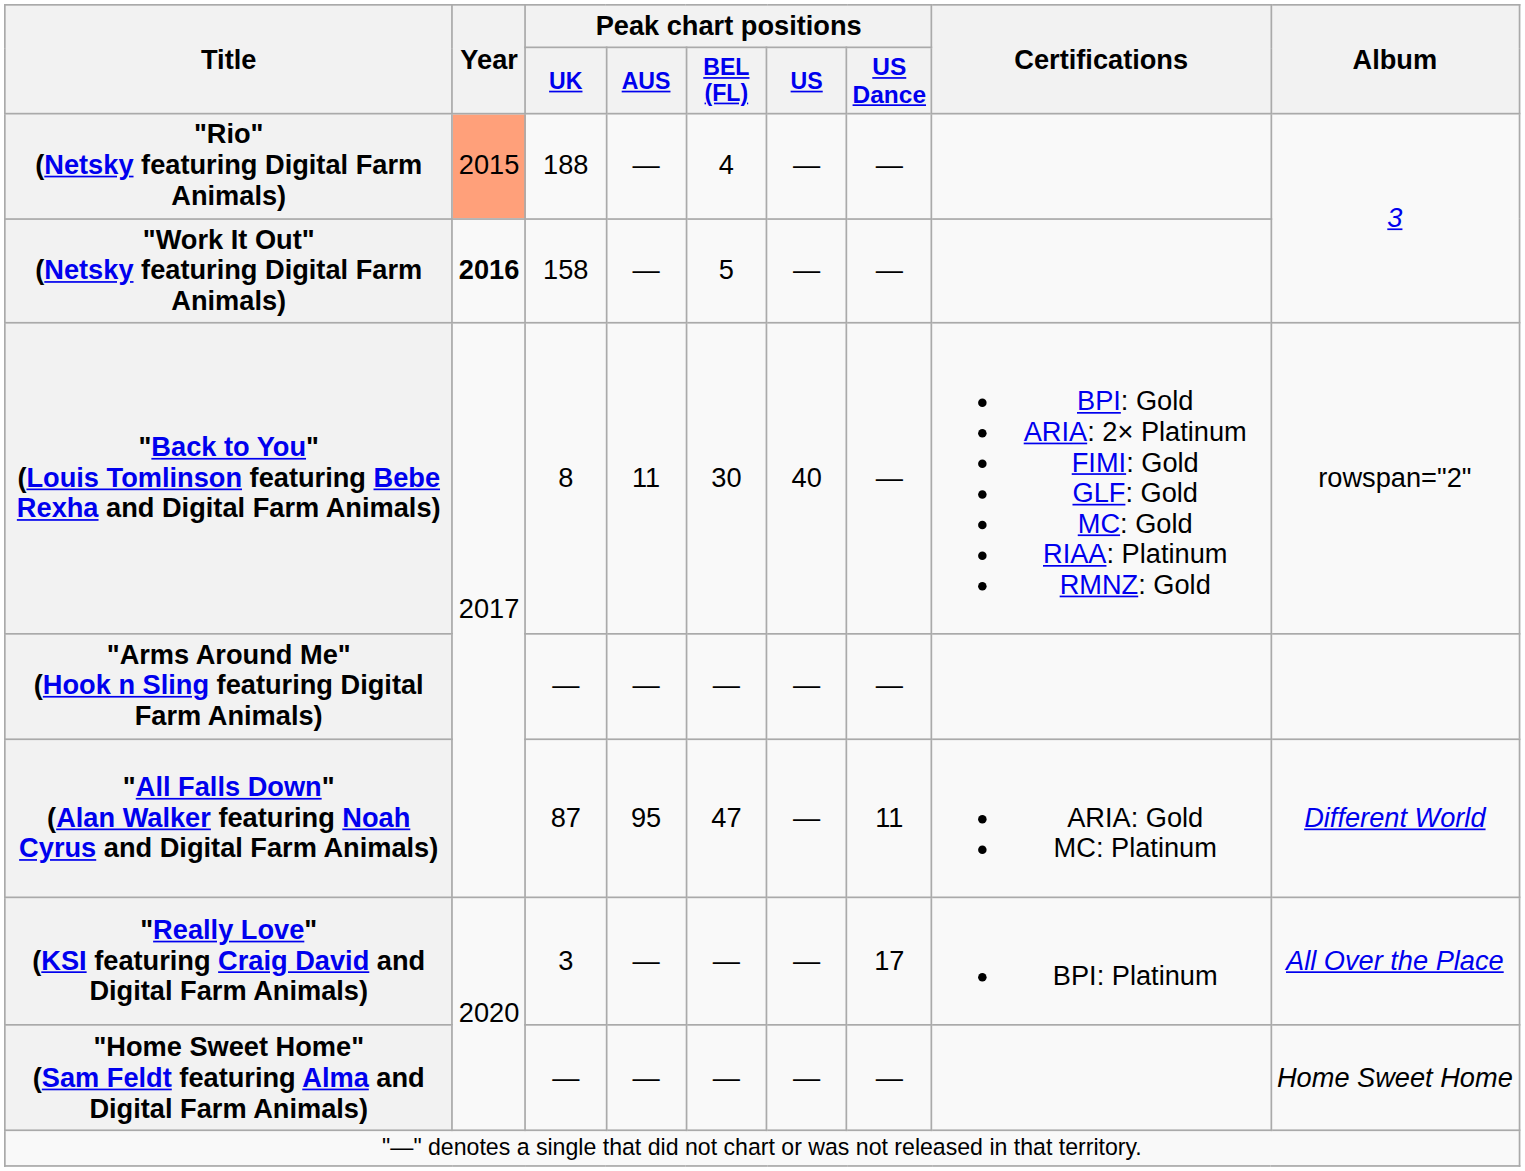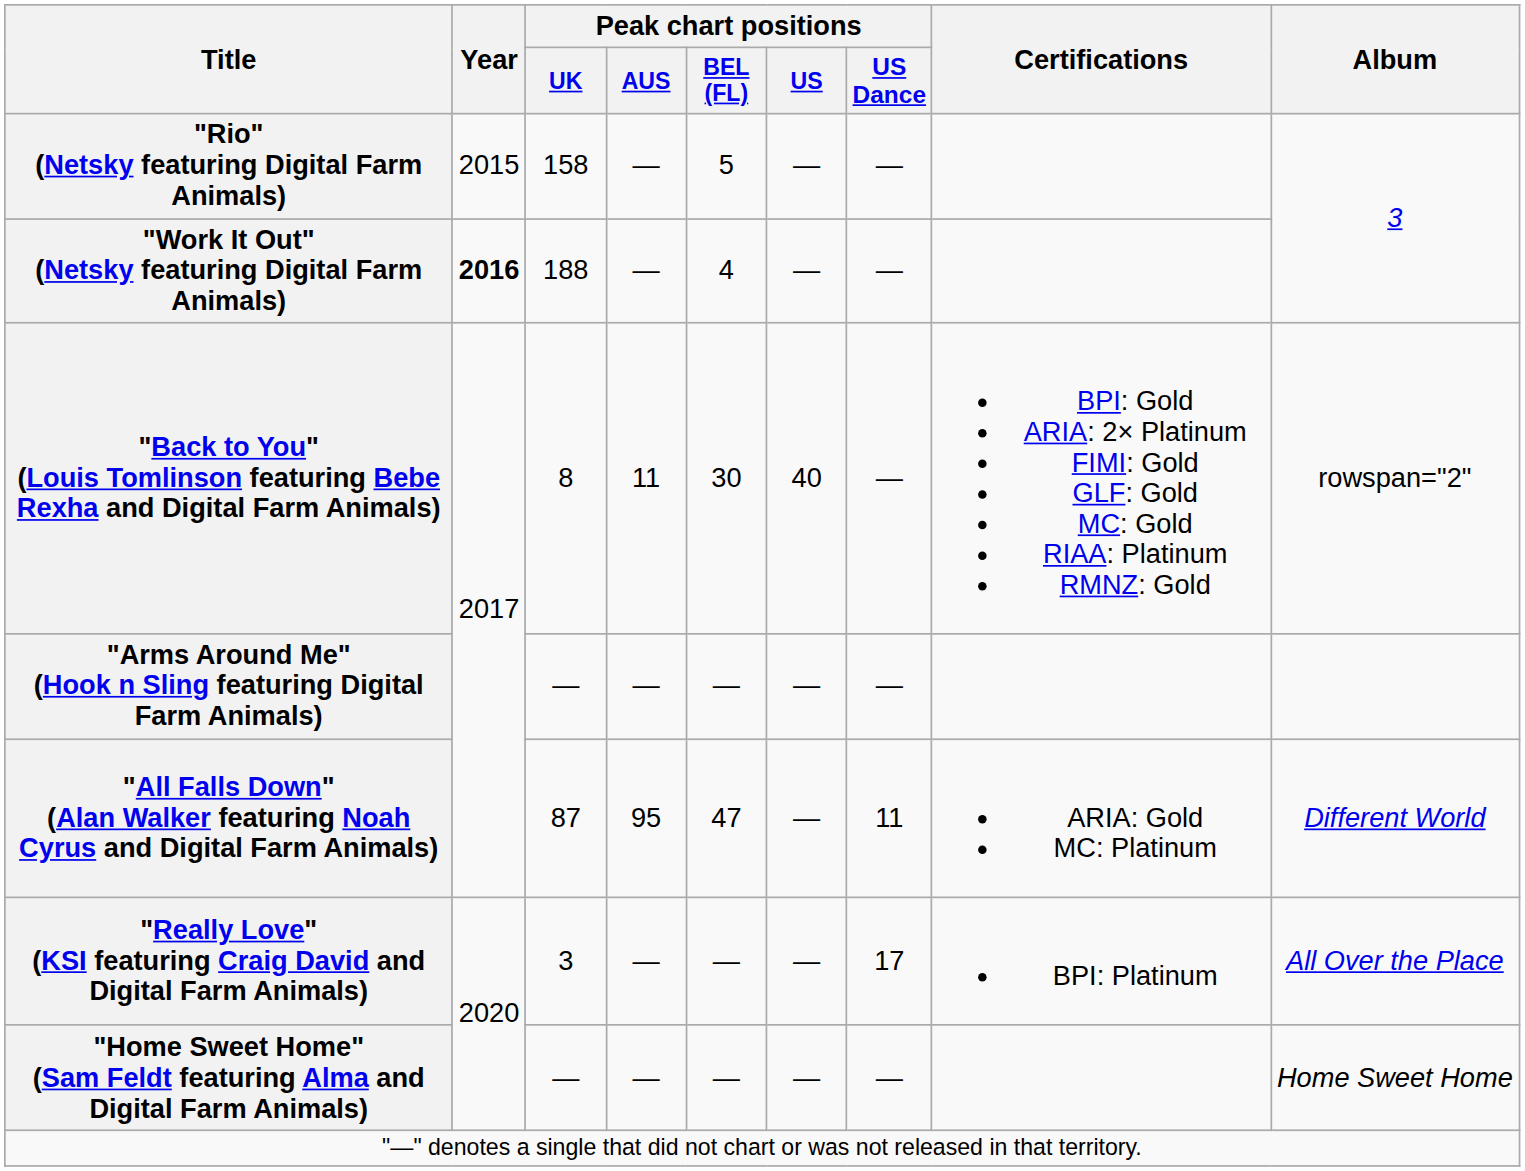(489, 165) lightsalmon background -> (489, 165) no background
(566, 165) 188 -> (566, 165) 158
(726, 165) 4 -> (726, 165) 5
(566, 270) 158 -> (566, 270) 188
(726, 270) 5 -> (726, 270) 4
